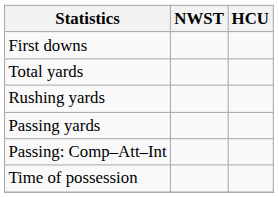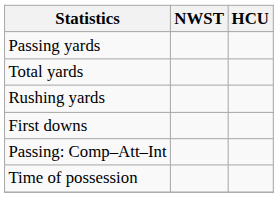rows swapped: (48, 45) <-> (54, 125)
